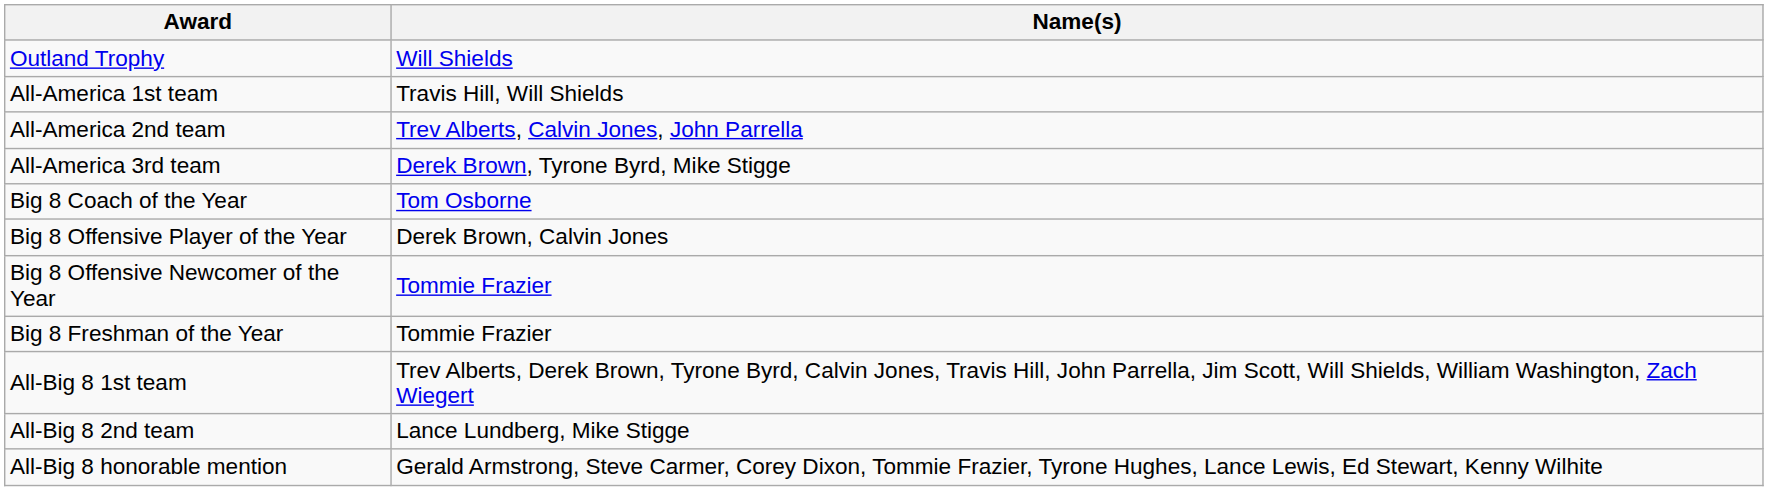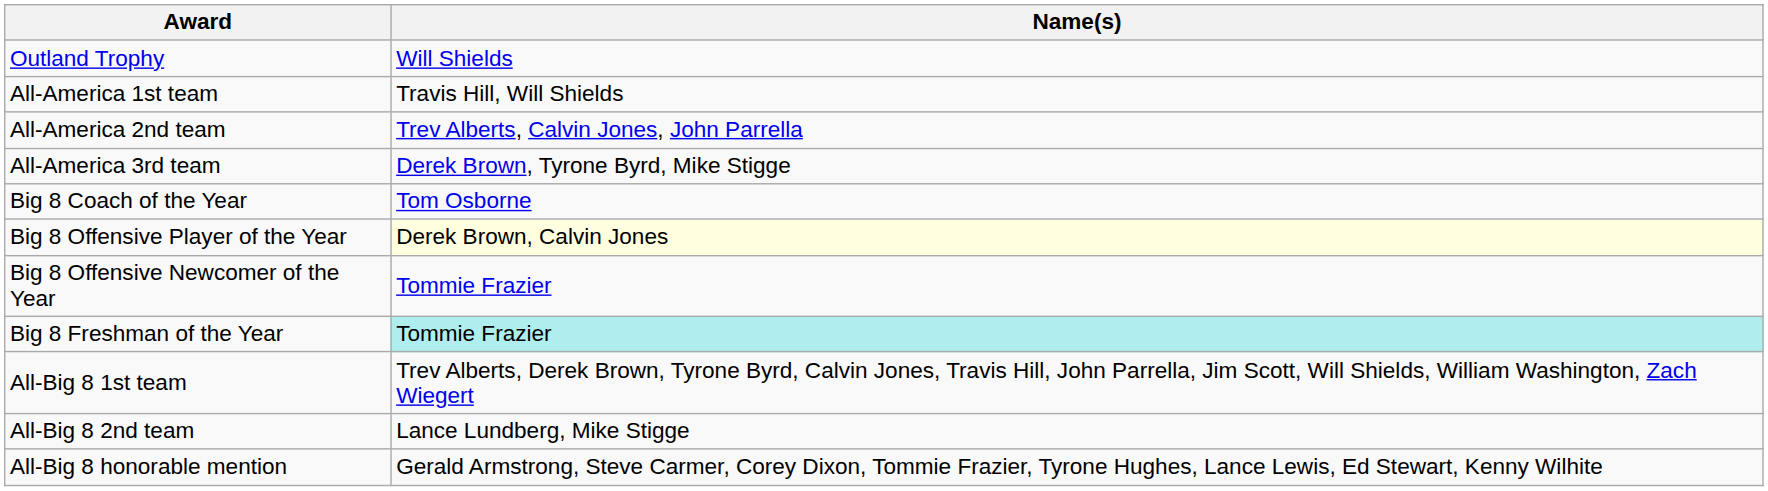(532, 237) no background -> (532, 237) lightyellow background
(474, 333) no background -> (474, 333) paleturquoise background
